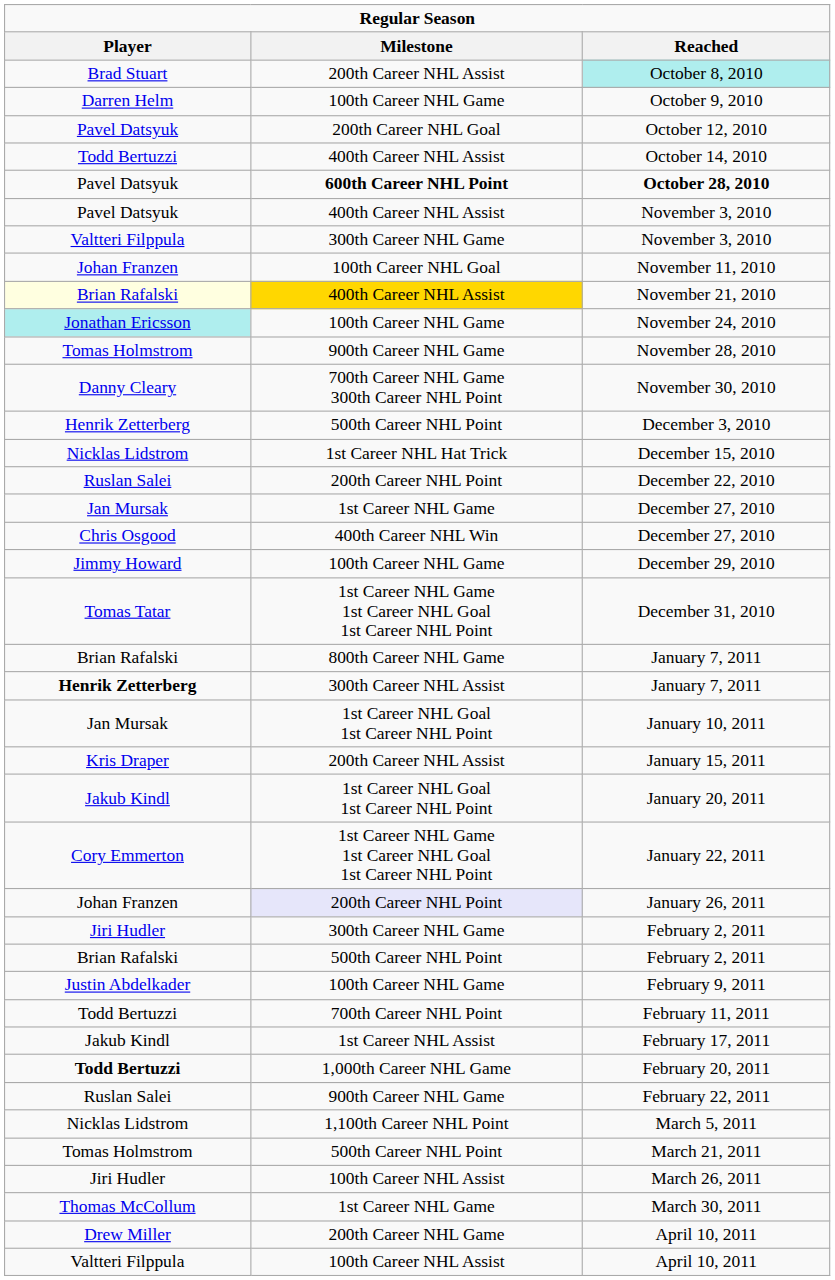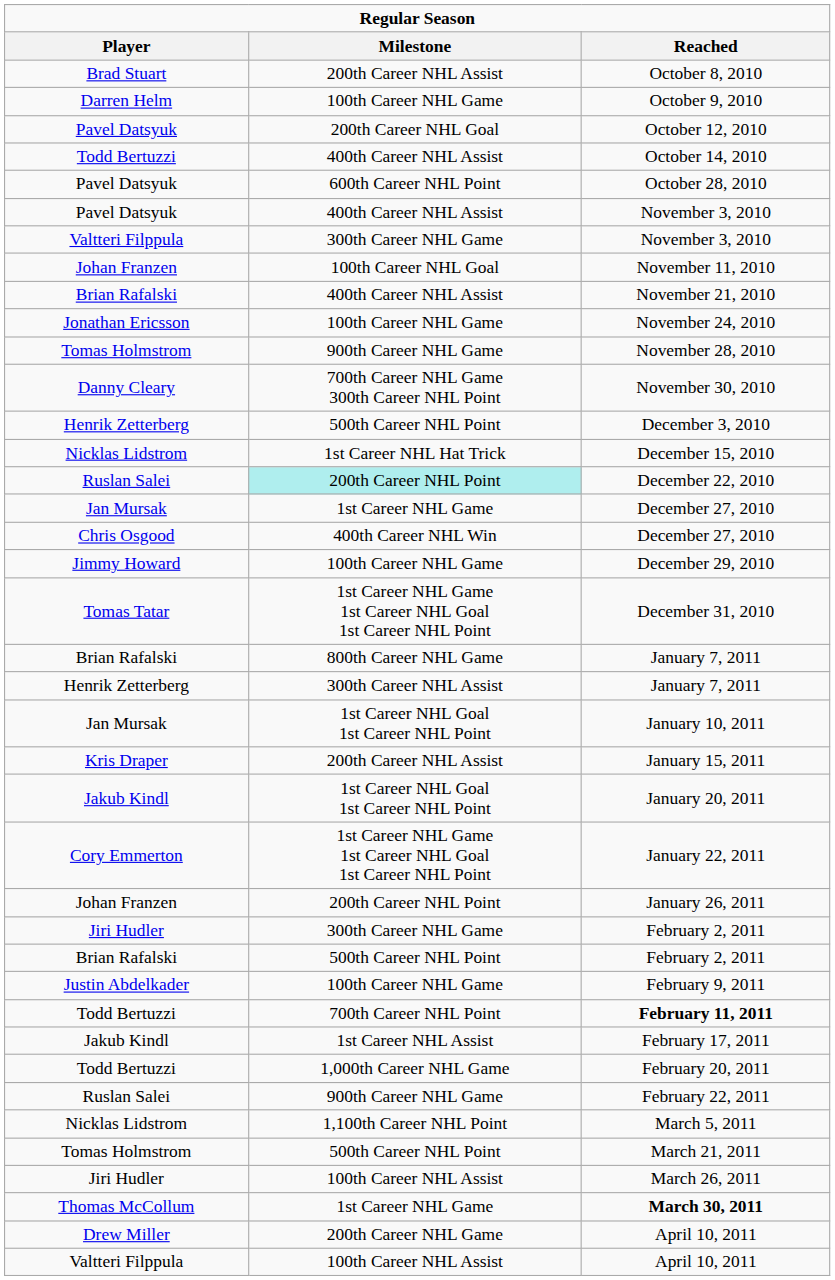(706, 73) paleturquoise background -> (706, 73) no background
(416, 184) bold -> (415, 184) normal
(706, 184) bold -> (706, 184) normal
(127, 294) lightyellow background -> (126, 294) no background
(416, 294) gold background -> (415, 294) no background
(127, 322) paleturquoise background -> (126, 322) no background
(416, 480) no background -> (415, 480) paleturquoise background
(127, 685) bold -> (126, 685) normal
(416, 902) lavender background -> (415, 902) no background
(706, 1013) normal -> (706, 1013) bold
(127, 1068) bold -> (126, 1068) normal
(706, 1206) normal -> (706, 1206) bold
